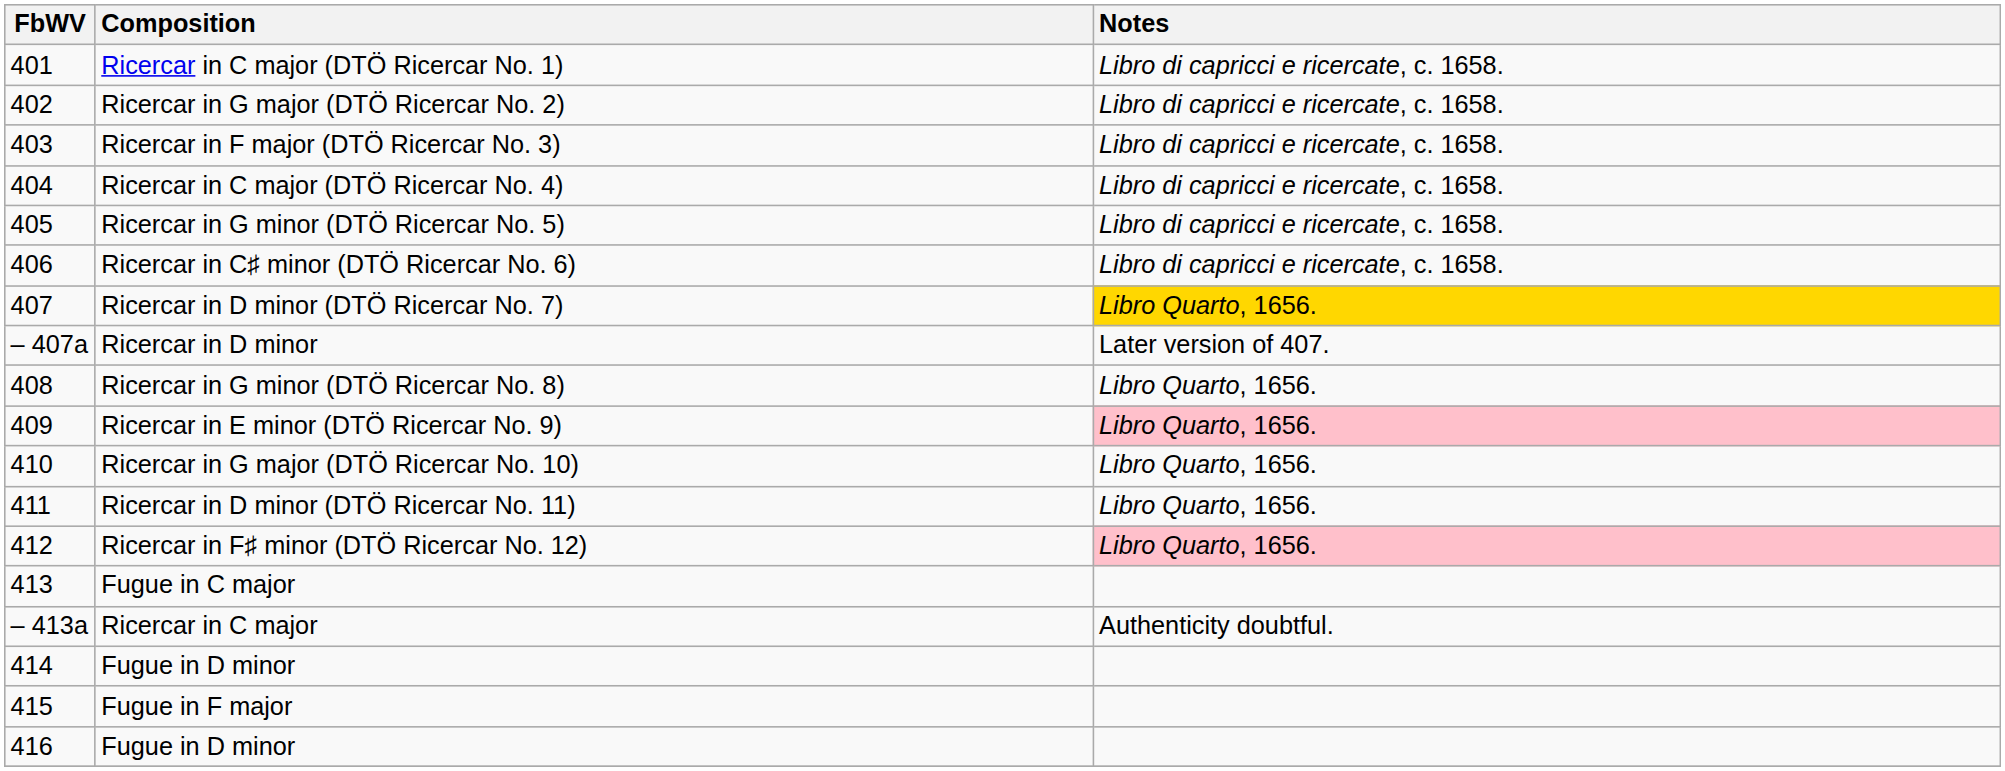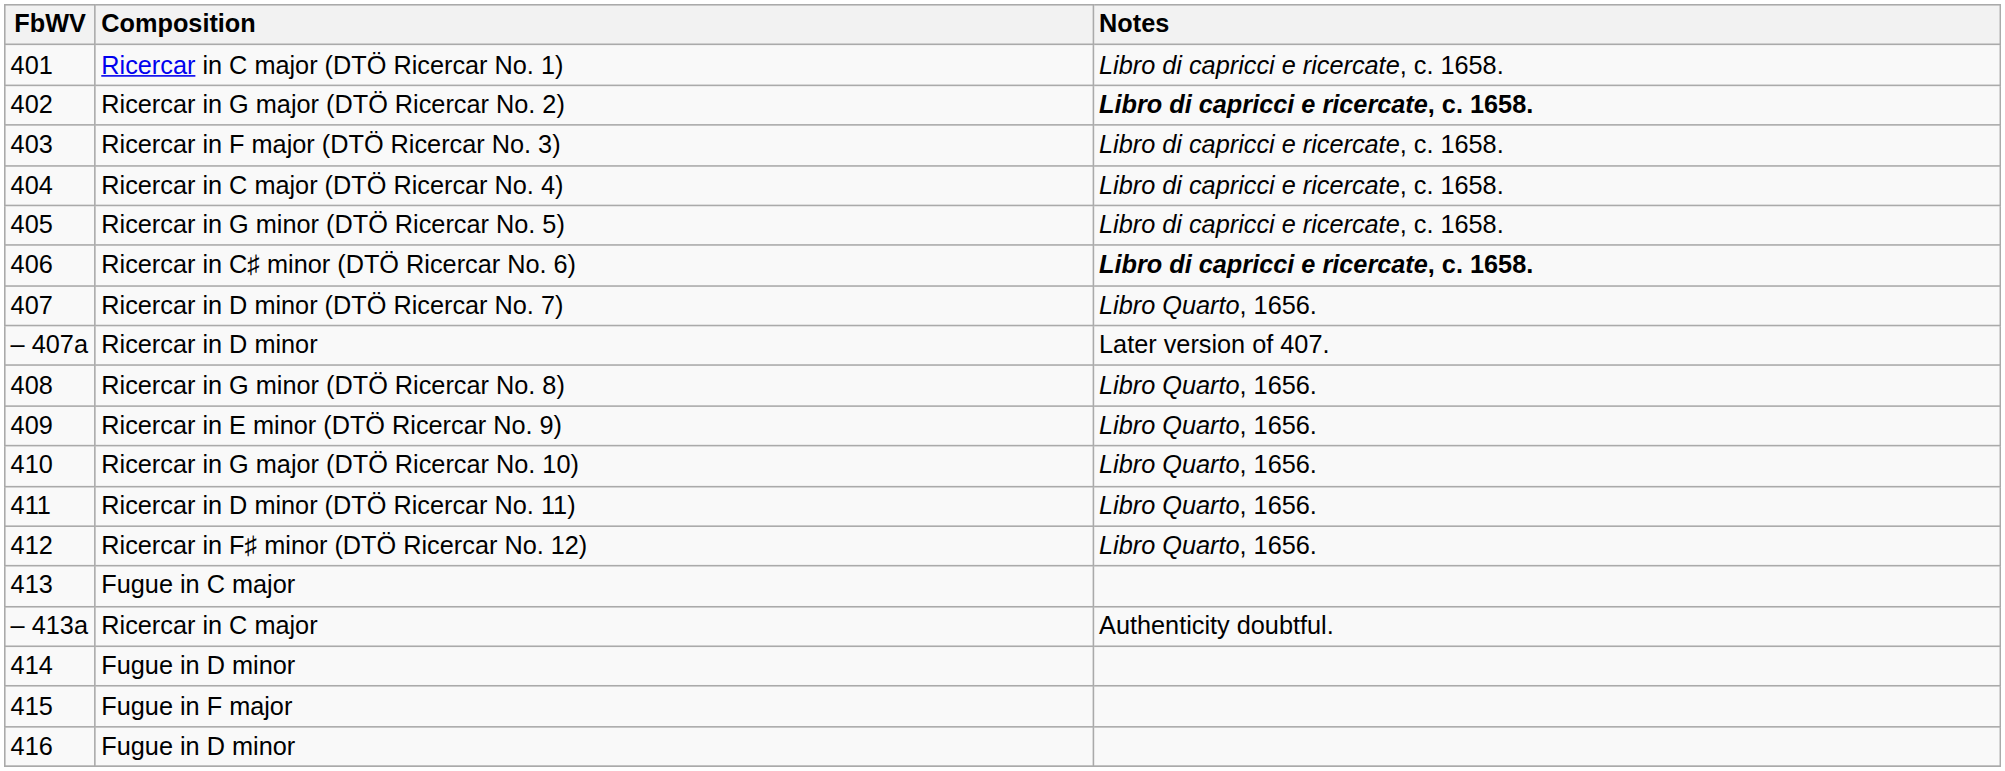(1301, 104) normal -> (1316, 104) bold
(1301, 265) normal -> (1316, 265) bold
(1208, 305) gold background -> (1208, 305) no background
(1208, 425) pink background -> (1208, 425) no background
(1208, 545) pink background -> (1208, 545) no background
